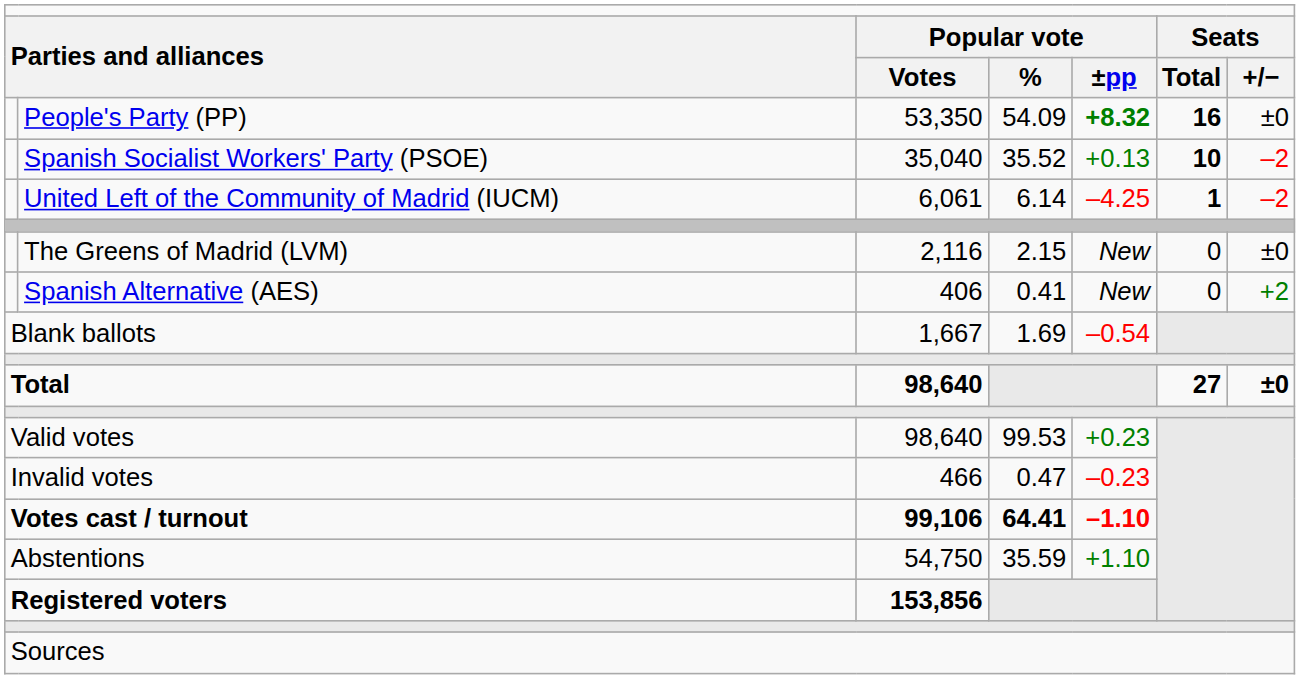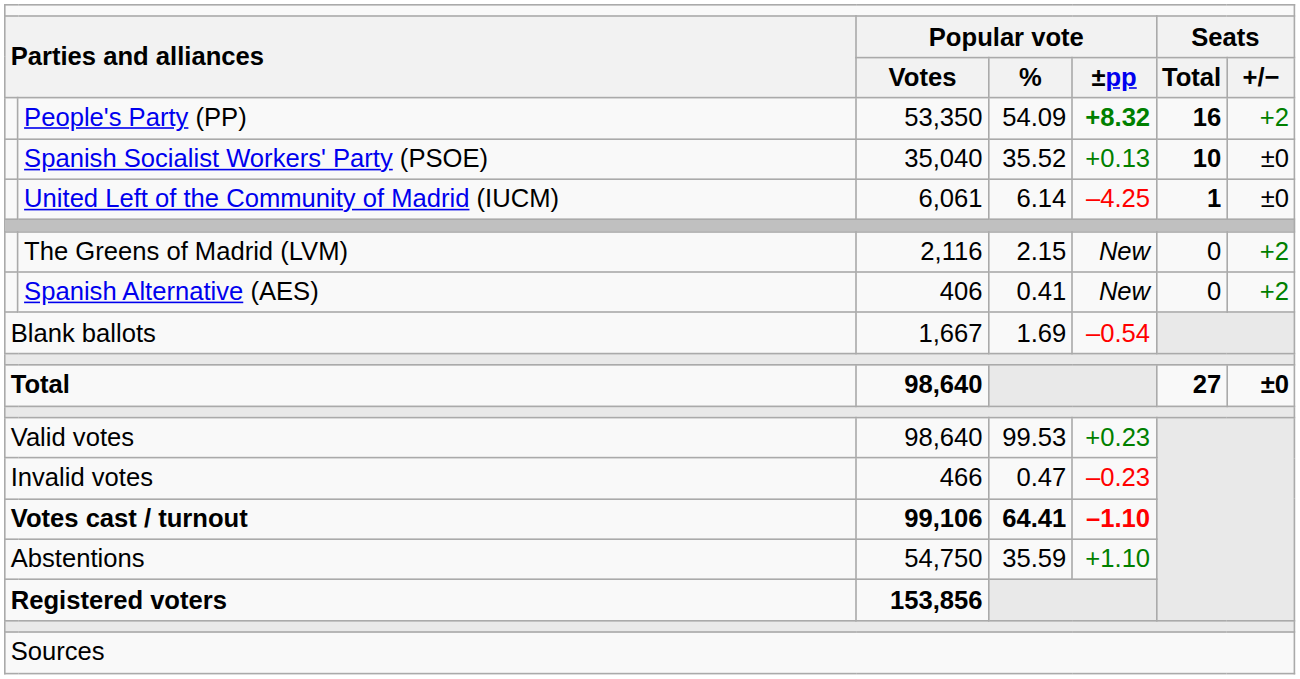(1275, 117) ±0 -> (1274, 117) +2
(1275, 158) –2 -> (1275, 158) ±0
(1275, 199) –2 -> (1275, 199) ±0
(1275, 251) ±0 -> (1274, 251) +2
